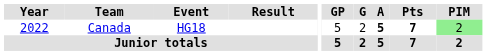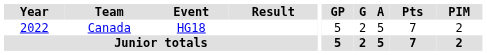(381, 27) bold -> (381, 27) normal
(413, 27) bold -> (413, 27) normal
(459, 27) lightgreen background -> (459, 27) no background
